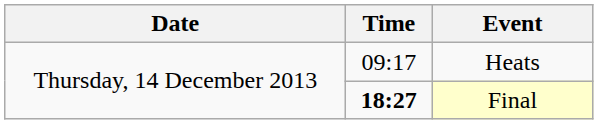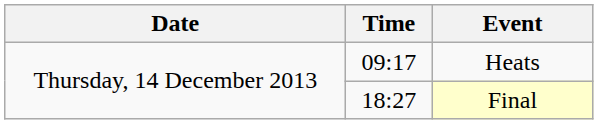(389, 99) bold -> (389, 99) normal
